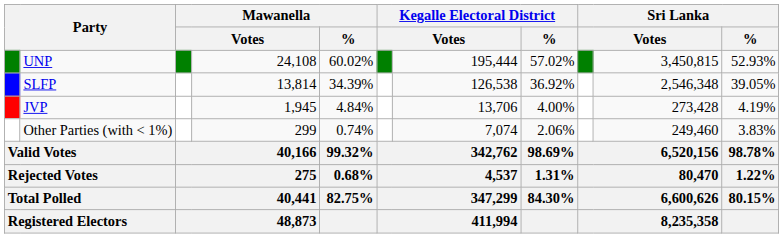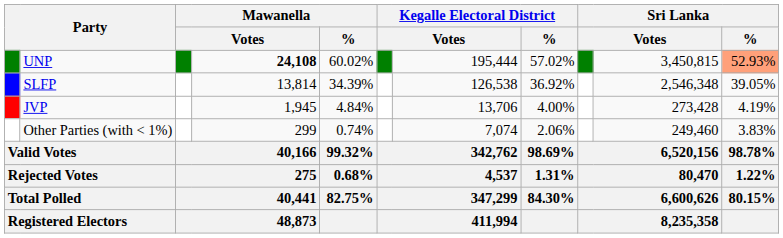(297, 61) normal -> (297, 61) bold
(753, 61) no background -> (753, 61) lightsalmon background
